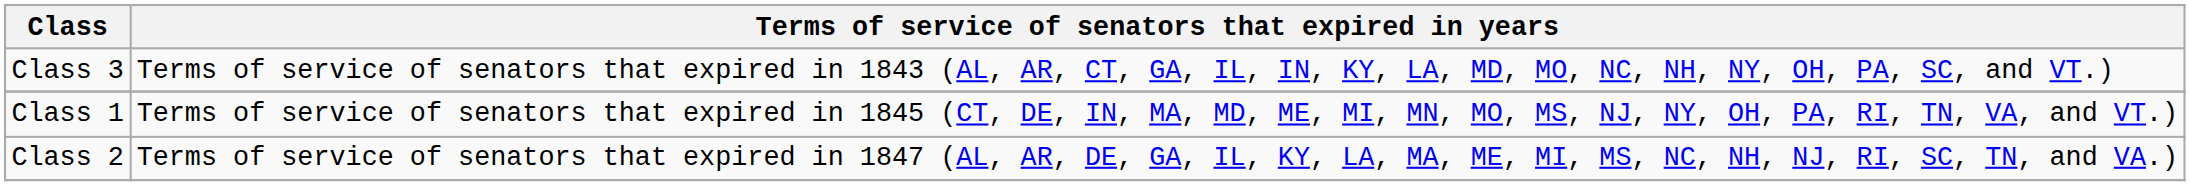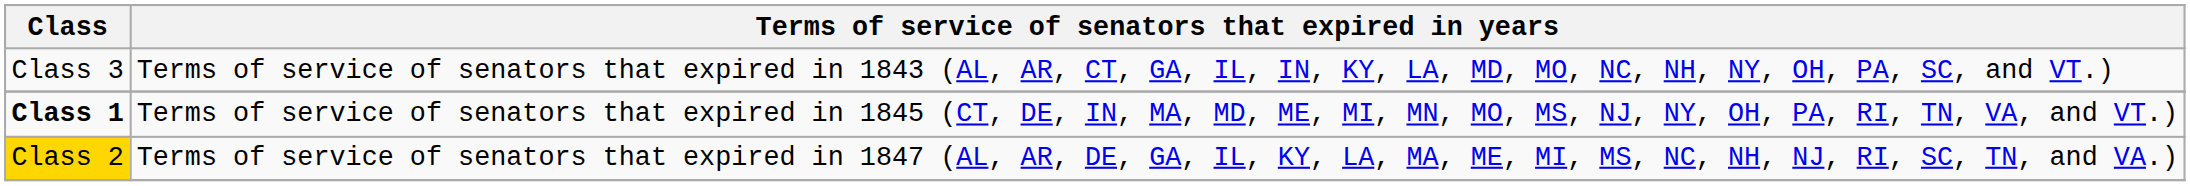(68, 114) normal -> (68, 114) bold
(68, 158) no background -> (68, 158) gold background
